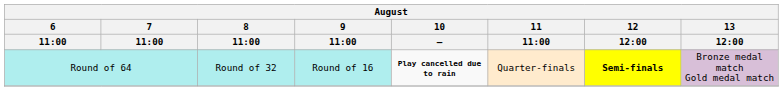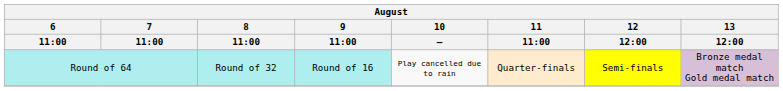(439, 68) bold -> (439, 68) normal
(633, 68) bold -> (633, 68) normal
